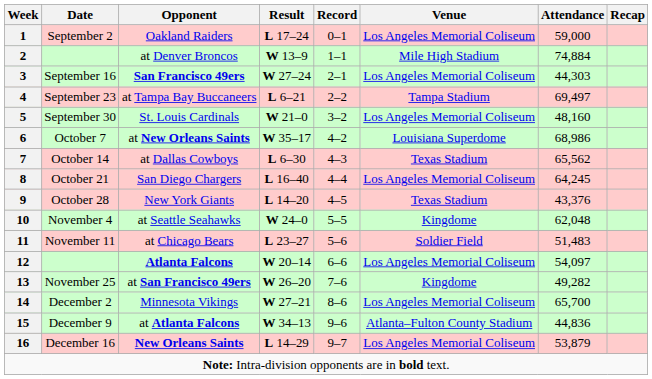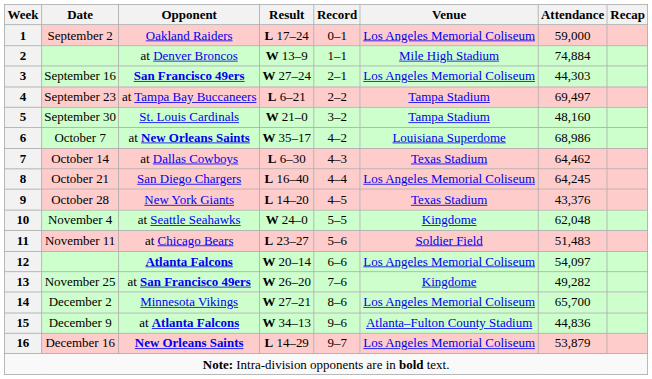(449, 117) Los Angeles Memorial Coliseum -> (449, 117) Tampa Stadium
(573, 158) 65,562 -> (573, 158) 64,462
